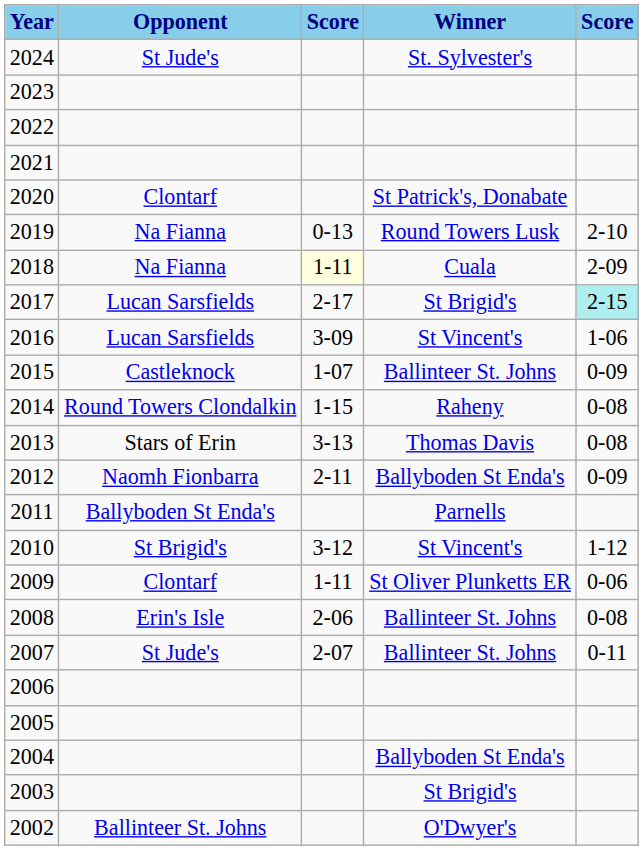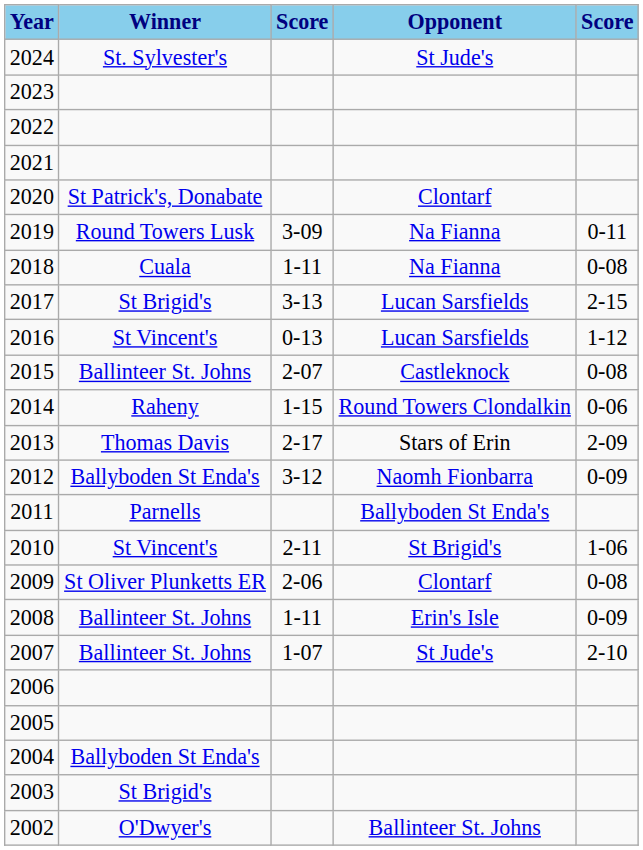columns swapped: (470, 22) <-> (180, 22)
(333, 232) 0-13 -> (302, 232) 3-09
(607, 232) 2-10 -> (607, 232) 0-11
(333, 267) lightyellow background -> (302, 267) no background
(607, 267) 2-09 -> (607, 267) 0-08
(333, 302) 2-17 -> (302, 302) 3-13
(607, 302) paleturquoise background -> (607, 302) no background
(333, 337) 3-09 -> (302, 337) 0-13
(607, 337) 1-06 -> (607, 337) 1-12
(333, 372) 1-07 -> (302, 372) 2-07
(607, 372) 0-09 -> (607, 372) 0-08
(607, 407) 0-08 -> (607, 407) 0-06
(333, 442) 3-13 -> (302, 442) 2-17
(607, 442) 0-08 -> (607, 442) 2-09
(333, 477) 2-11 -> (302, 477) 3-12
(333, 547) 3-12 -> (302, 547) 2-11
(607, 547) 1-12 -> (607, 547) 1-06
(333, 582) 1-11 -> (302, 582) 2-06
(607, 582) 0-06 -> (607, 582) 0-08
(333, 617) 2-06 -> (302, 617) 1-11
(607, 617) 0-08 -> (607, 617) 0-09
(333, 652) 2-07 -> (302, 652) 1-07
(607, 652) 0-11 -> (607, 652) 2-10
